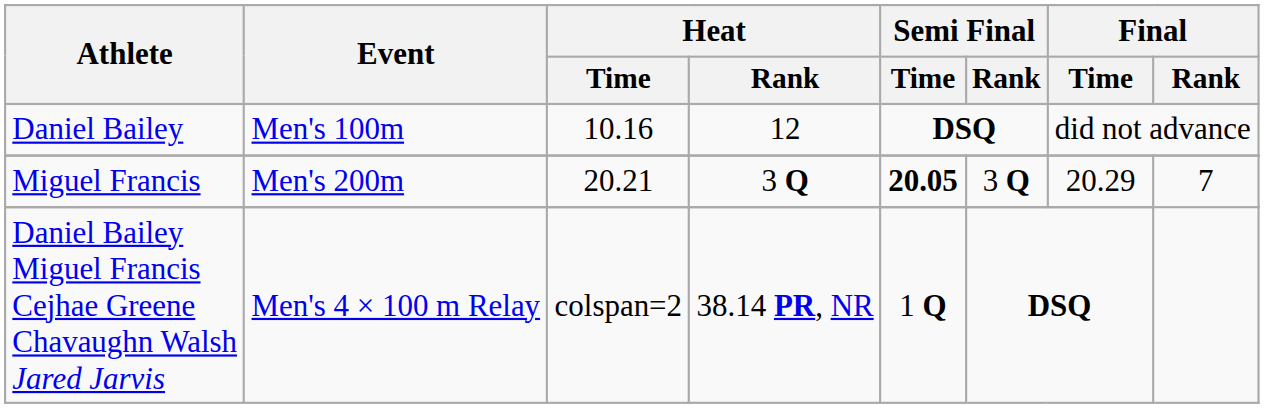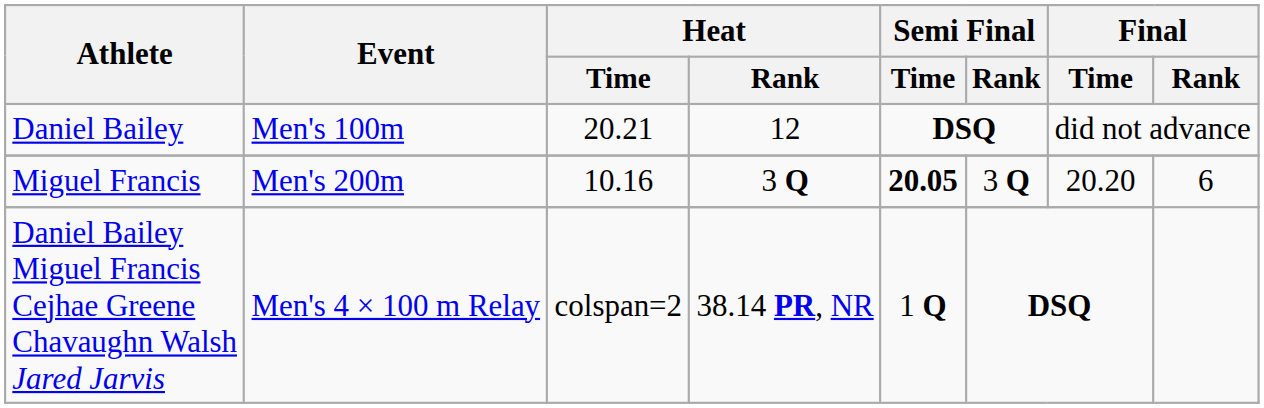(618, 129) 10.16 -> (618, 129) 20.21
(618, 180) 20.21 -> (618, 180) 10.16
(1101, 180) 20.29 -> (1101, 180) 20.20
(1206, 180) 7 -> (1206, 180) 6
